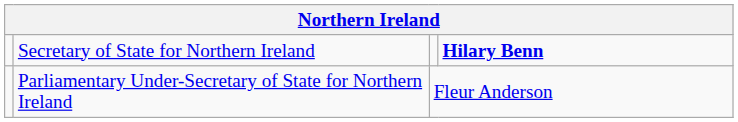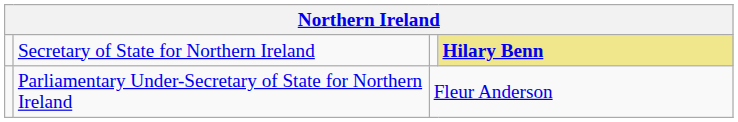(493, 50) no background -> (493, 50) khaki background
